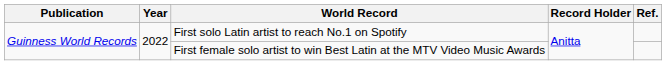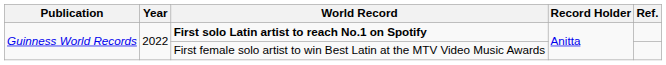(290, 32) normal -> (300, 32) bold
